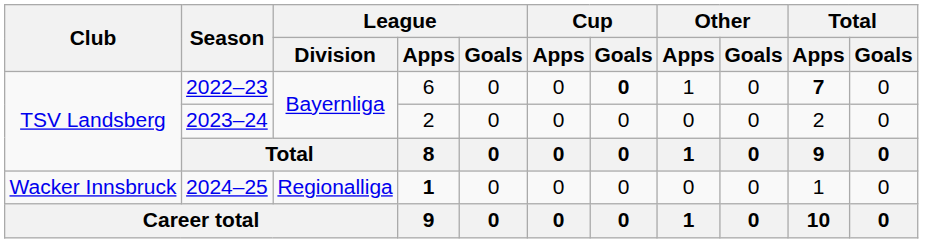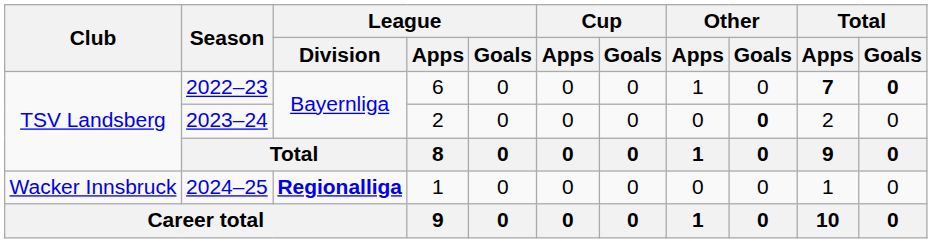(624, 87) bold -> (633, 87) normal
(884, 87) normal -> (893, 87) bold
(754, 120) normal -> (763, 120) bold
(335, 187) normal -> (340, 187) bold
(429, 187) bold -> (438, 187) normal
